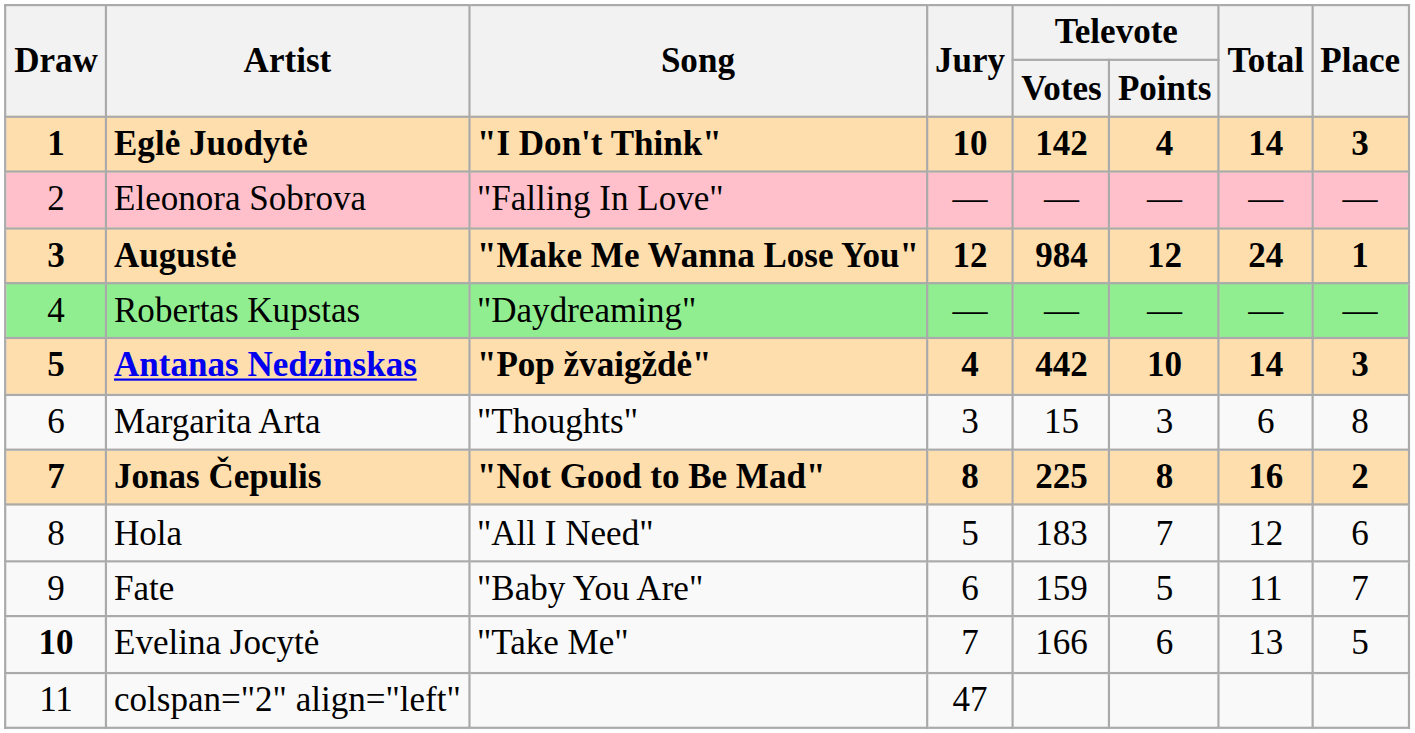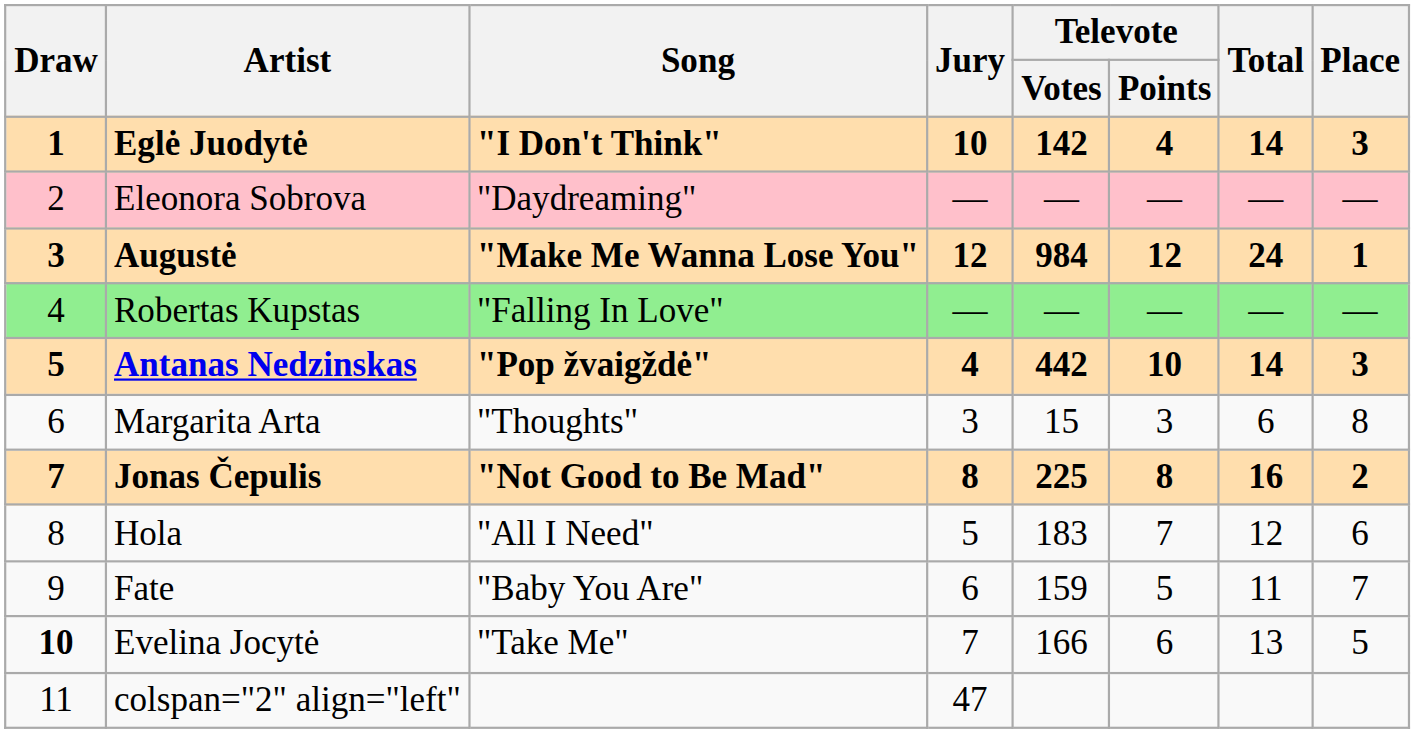(600, 198) "Falling In Love" -> (587, 198) "Daydreaming"
(587, 310) "Daydreaming" -> (600, 310) "Falling In Love"
